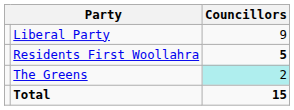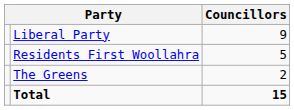(283, 55) bold -> (283, 55) normal
(283, 75) paleturquoise background -> (283, 75) no background
